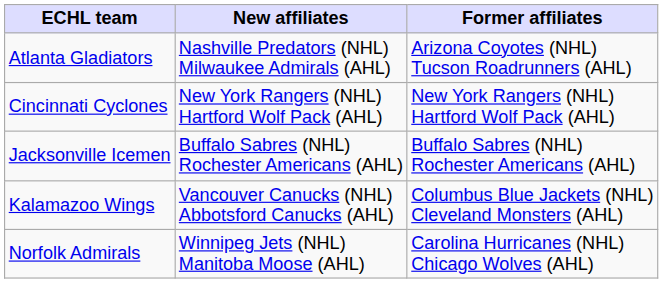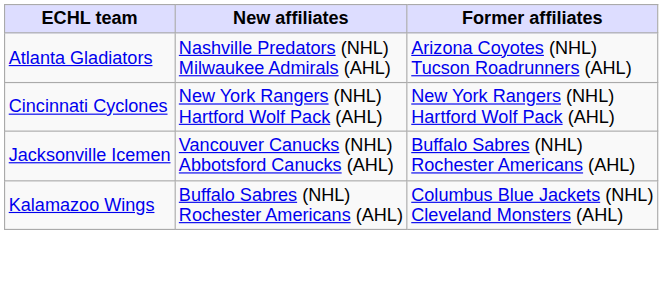(291, 155) Buffalo Sabres (NHL) Rochester Americans (AHL) -> (286, 155) Vancouver Canucks (NHL) Abbotsford Canucks (AHL)
(286, 204) Vancouver Canucks (NHL) Abbotsford Canucks (AHL) -> (291, 204) Buffalo Sabres (NHL) Rochester Americans (AHL)
- row: (75, 253)
